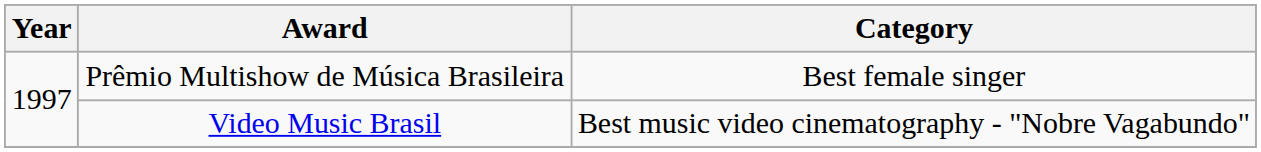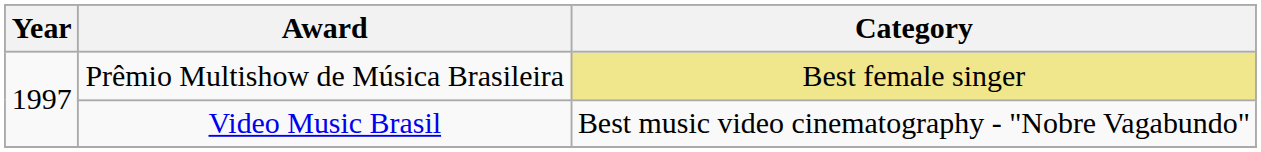(914, 75) no background -> (914, 75) khaki background
